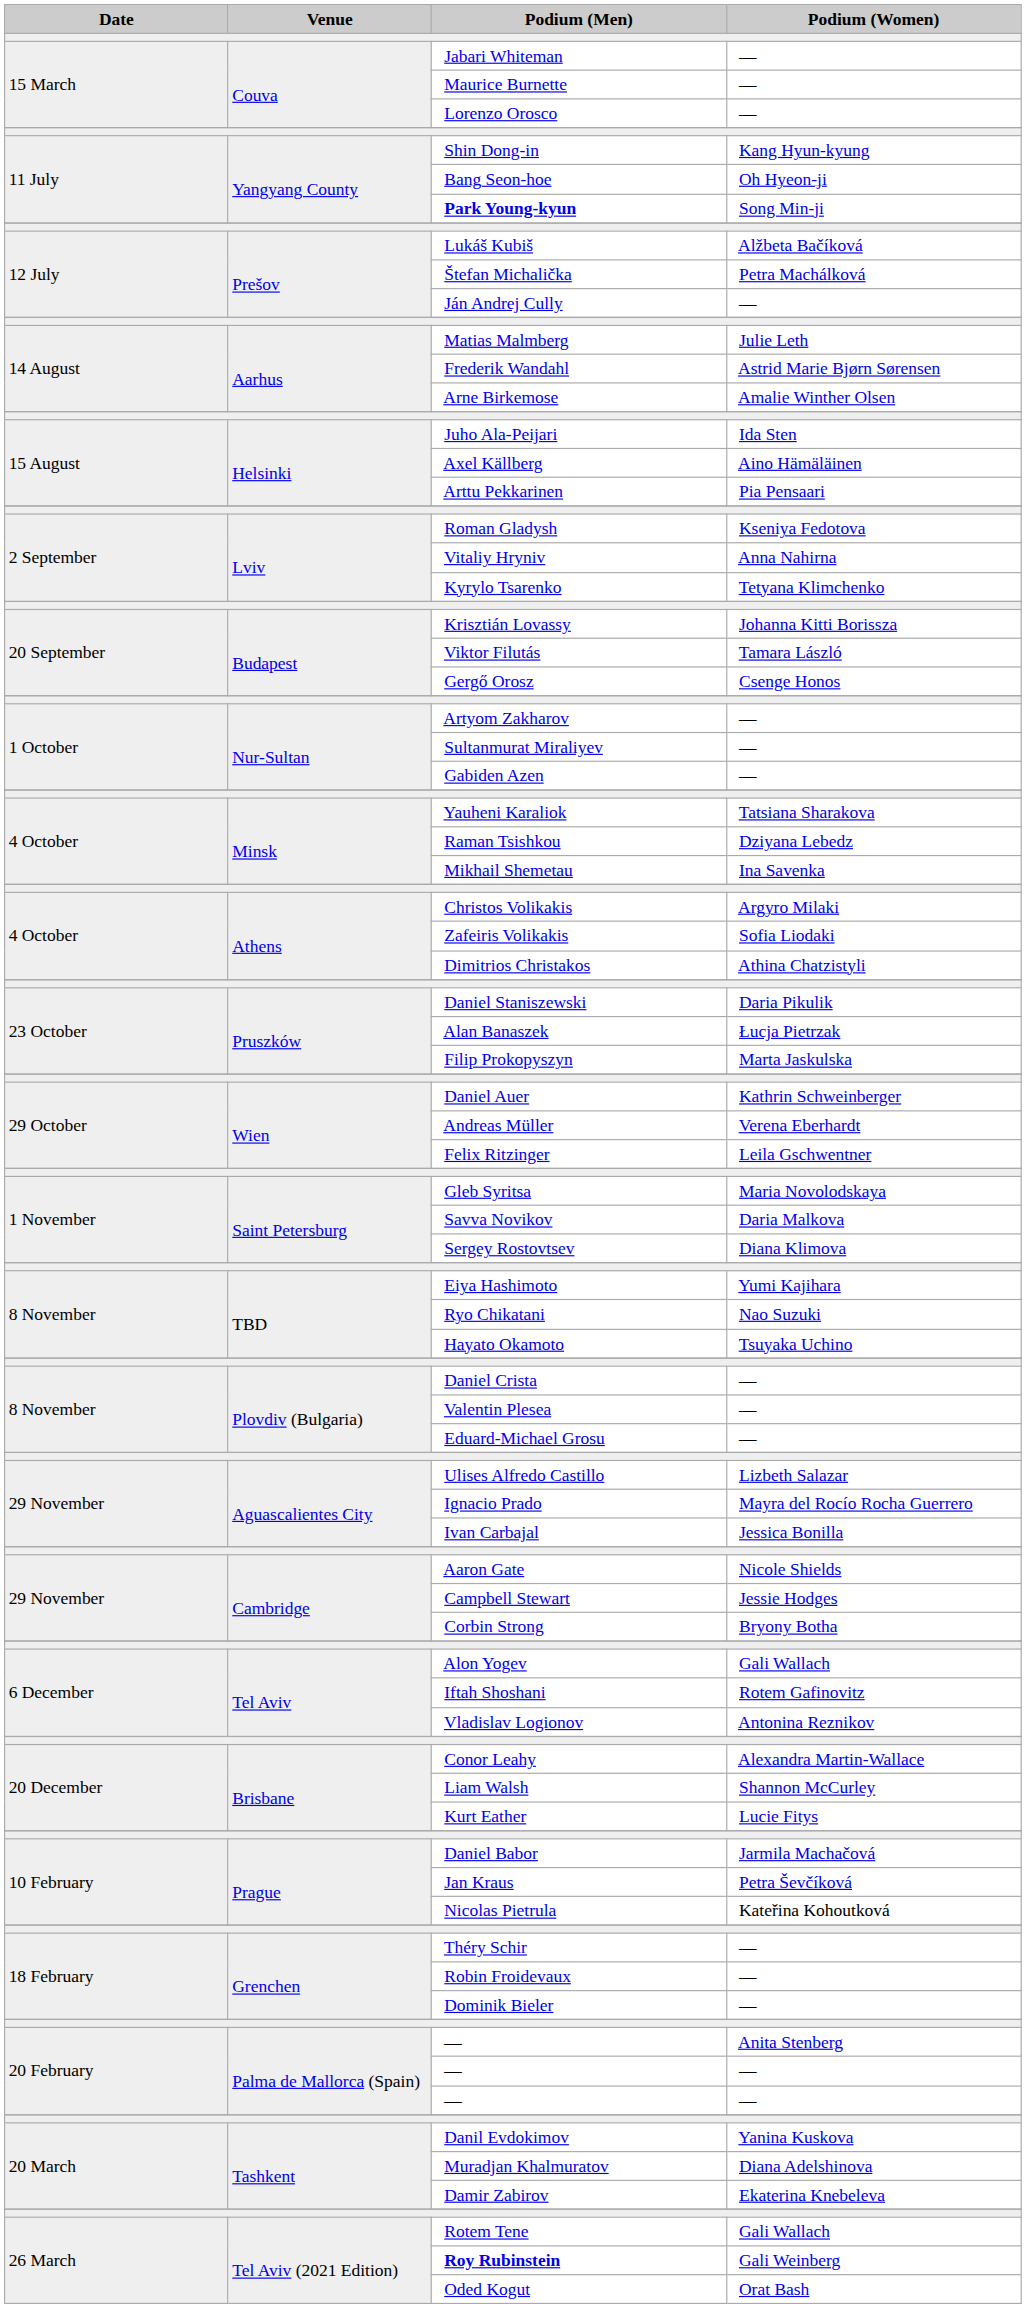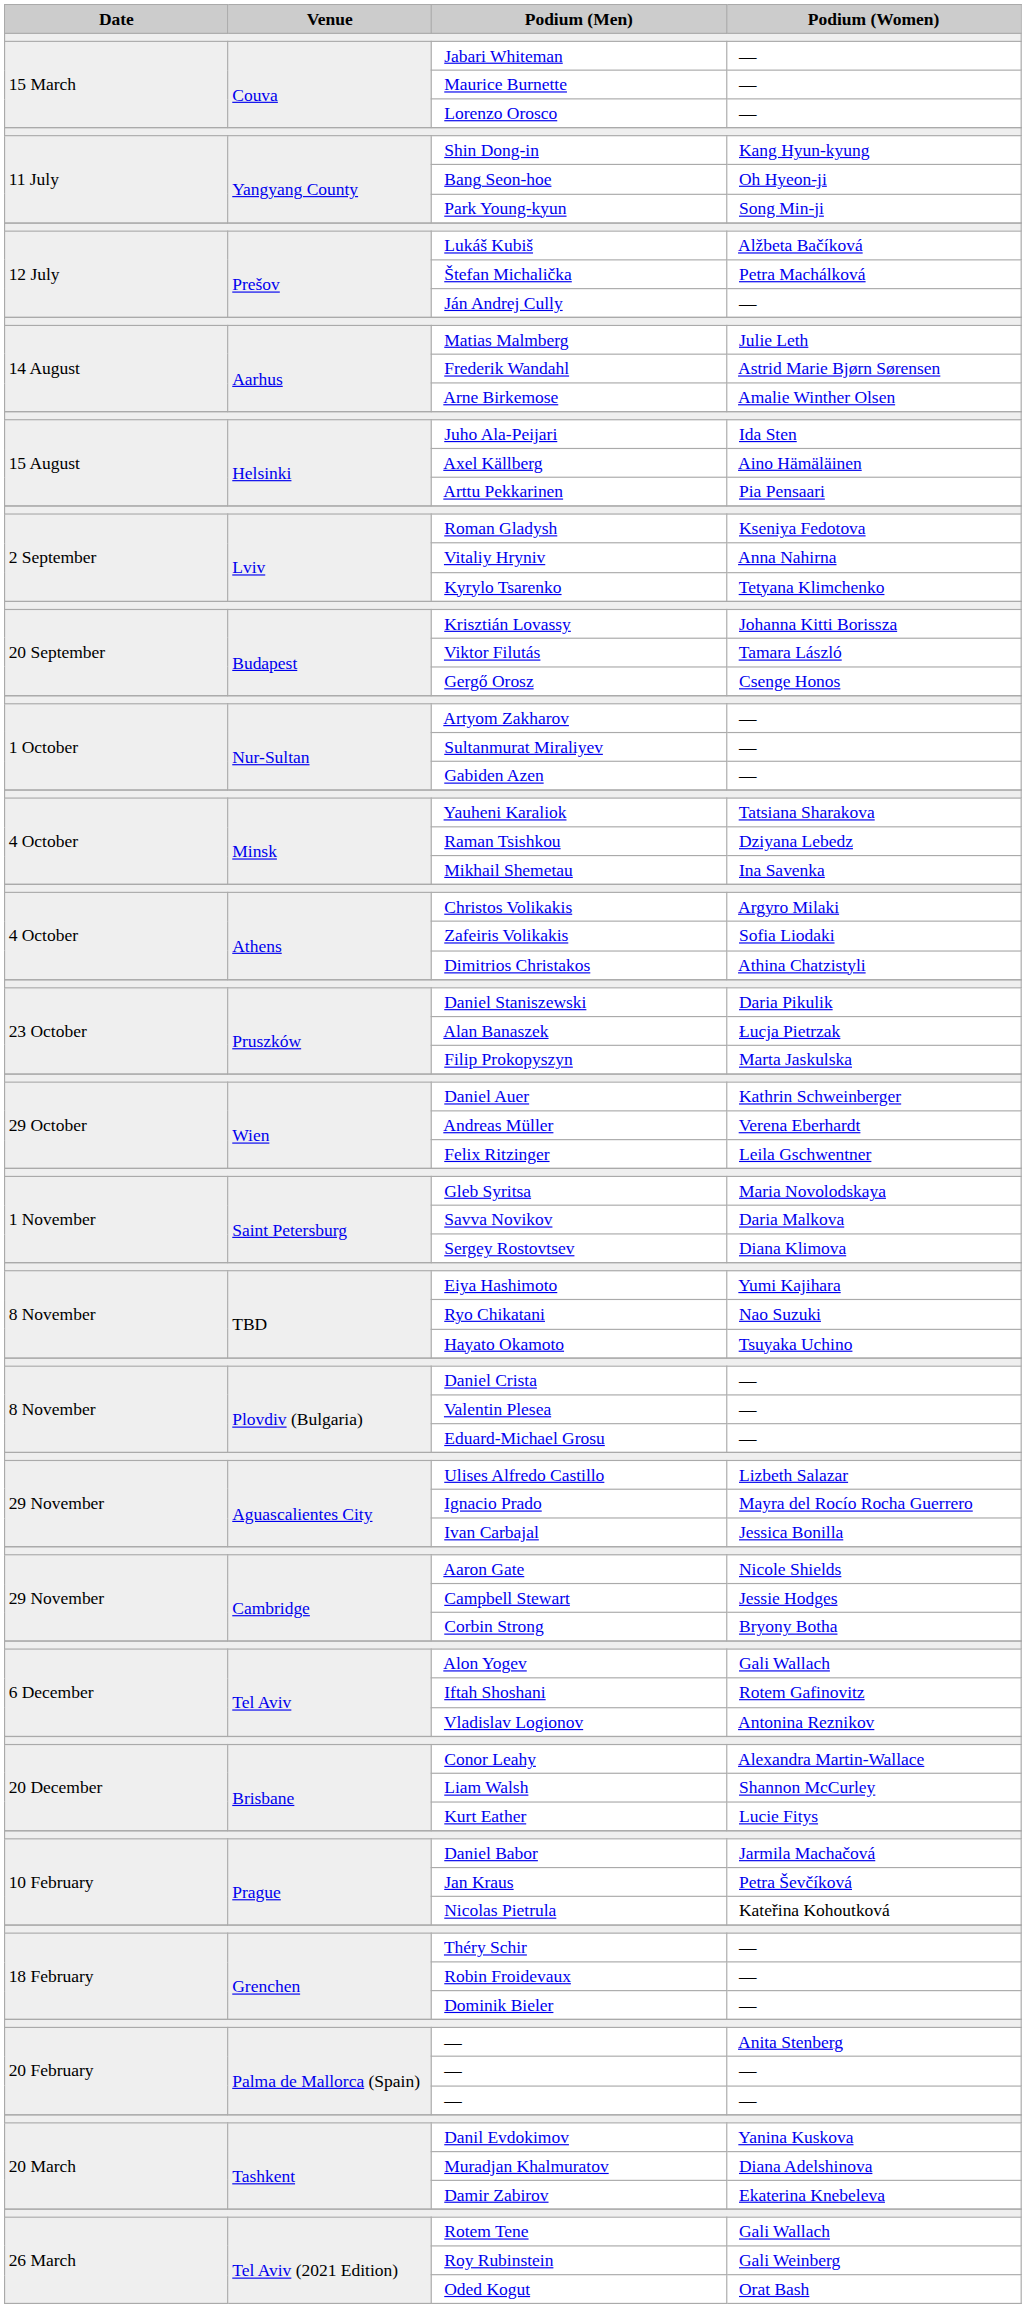(506, 208) bold -> (501, 208) normal
(498, 2260) bold -> (494, 2260) normal
